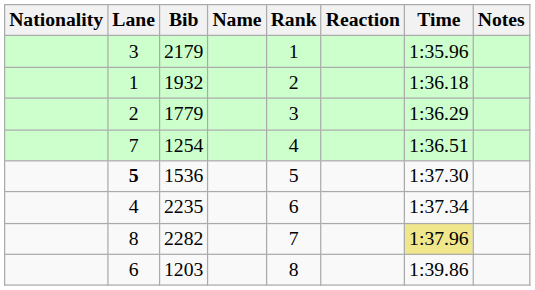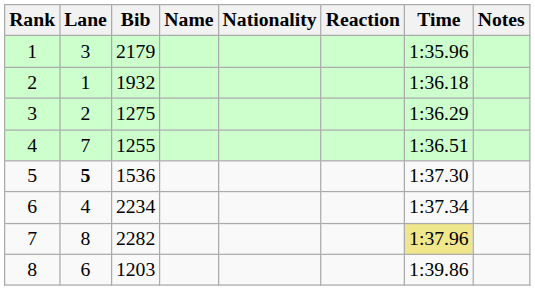columns swapped: (294, 20) <-> (56, 20)
(184, 113) 1779 -> (136, 113) 1275
(184, 144) 1254 -> (136, 144) 1255
(184, 207) 2235 -> (136, 207) 2234
